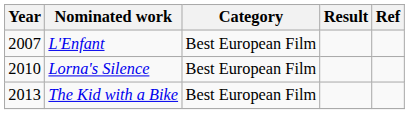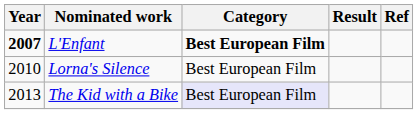(25, 43) normal -> (25, 43) bold
(251, 43) normal -> (255, 43) bold
(251, 95) no background -> (251, 95) lavender background
